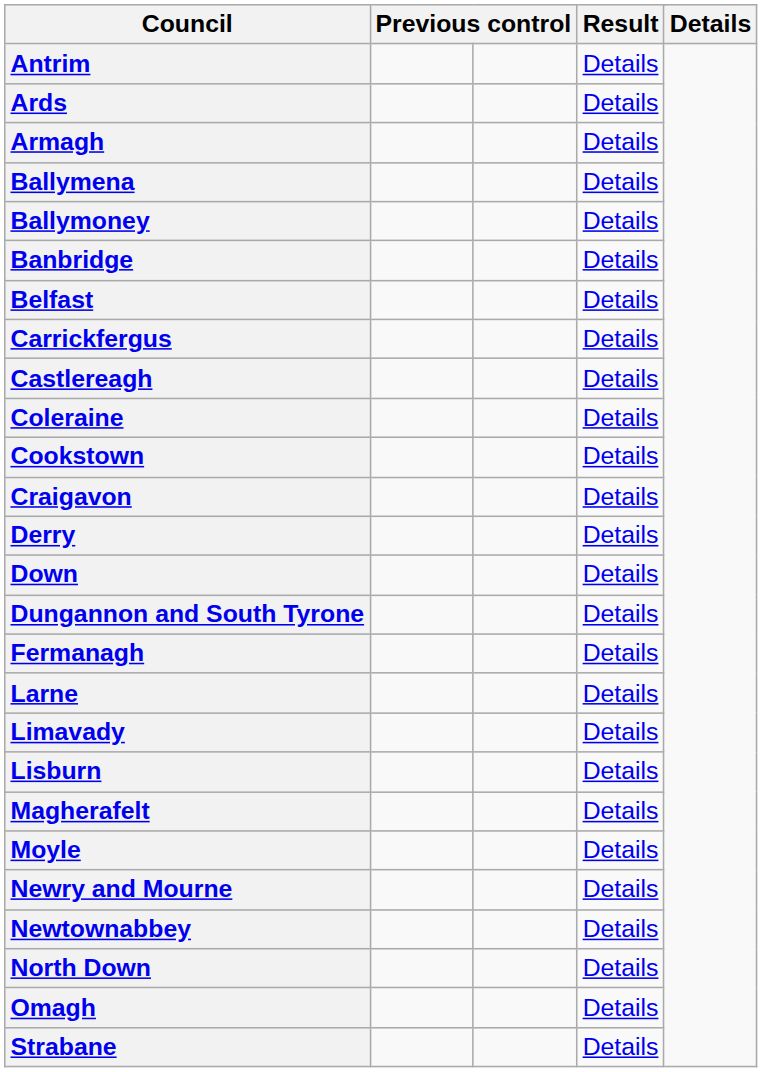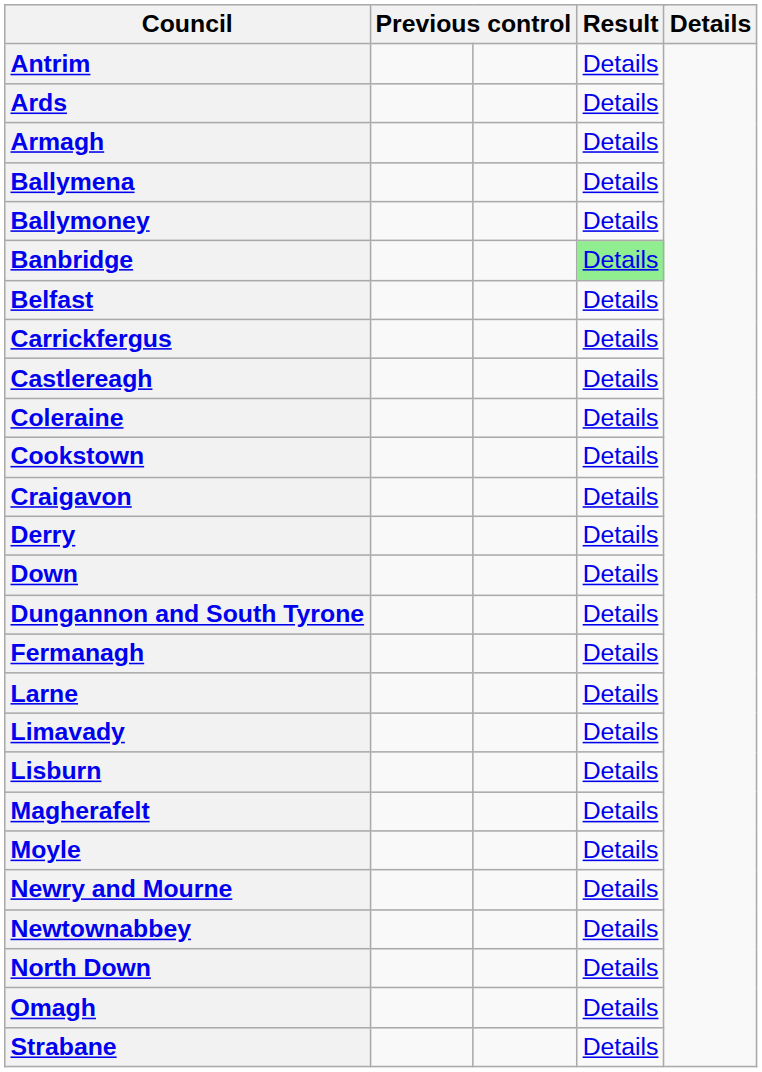(621, 260) no background -> (621, 260) lightgreen background
